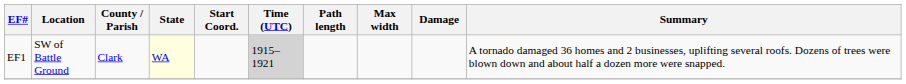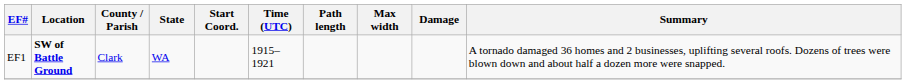(51, 57) normal -> (53, 57) bold
(161, 57) lightyellow background -> (161, 57) no background
(266, 57) lightgrey background -> (266, 57) no background
